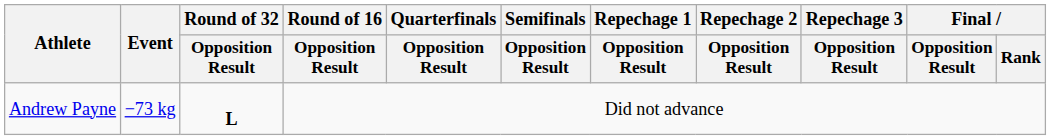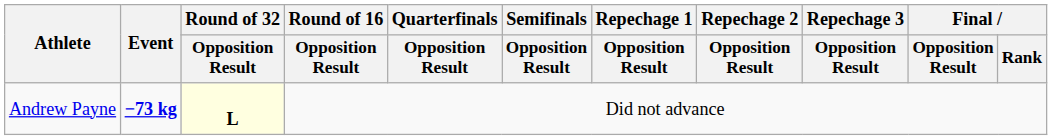(150, 108) normal -> (151, 108) bold
(232, 119) no background -> (233, 119) lightyellow background
